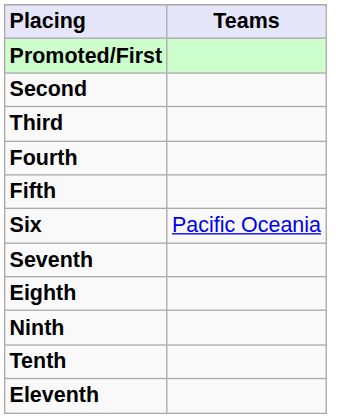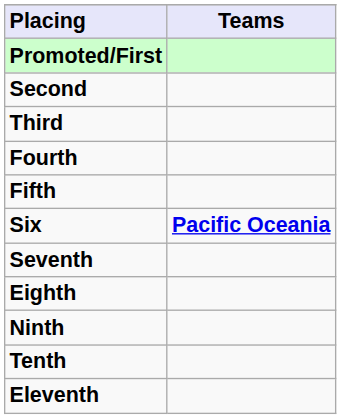(246, 225) normal -> (251, 225) bold
